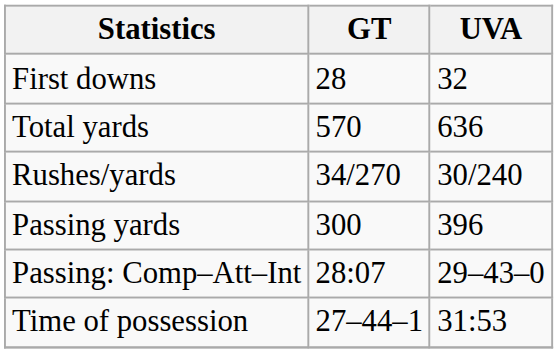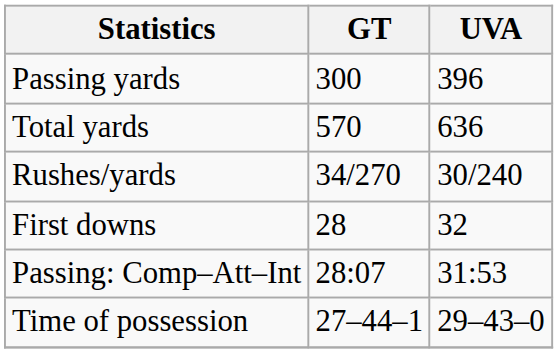rows swapped: (84, 78) <-> (96, 224)
(491, 273) 29–43–0 -> (472, 273) 31:53
(472, 321) 31:53 -> (491, 321) 29–43–0
